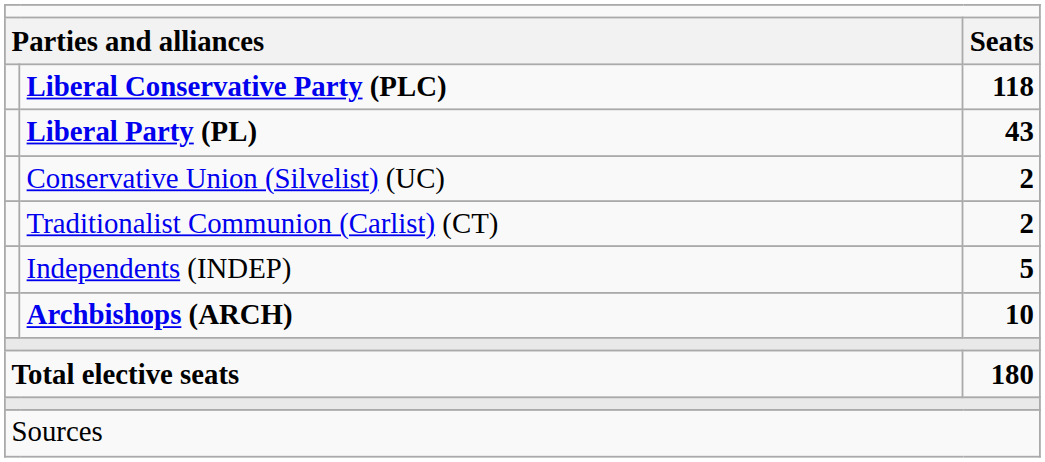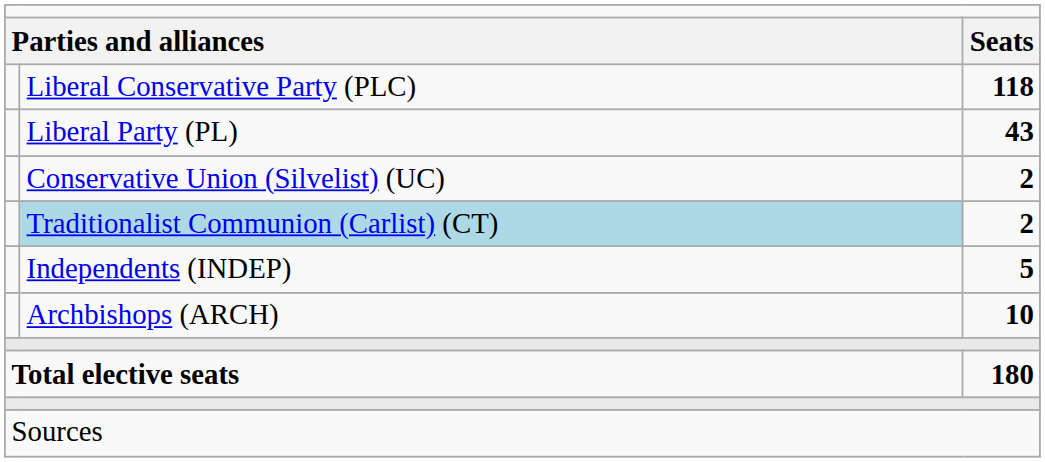(237, 86) bold -> (221, 86) normal
(142, 131) bold -> (132, 131) normal
(262, 223) no background -> (262, 223) lightblue background
(160, 314) bold -> (153, 314) normal
